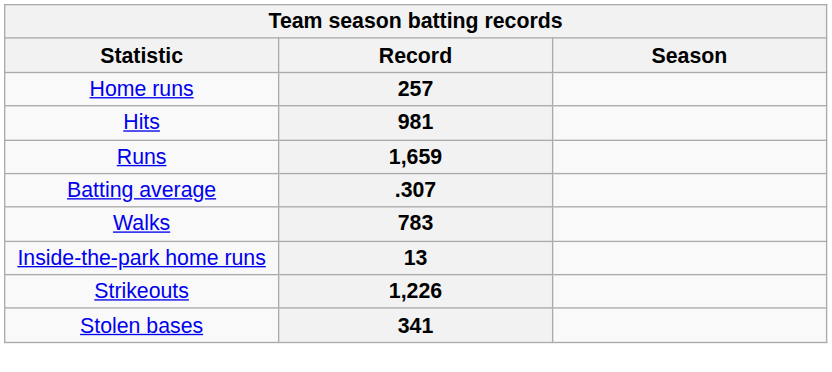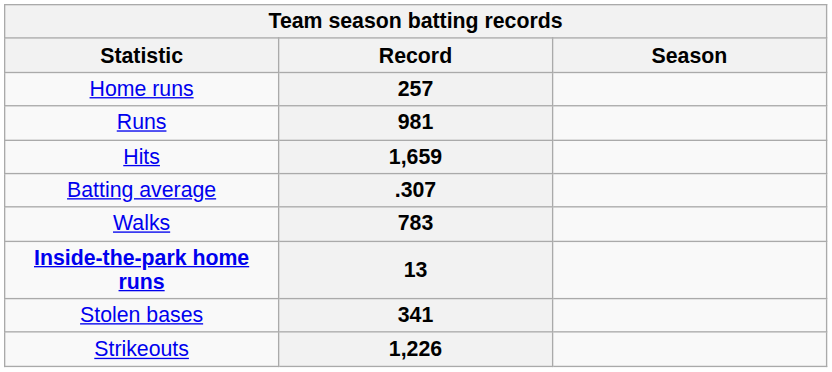(142, 122) Hits -> (142, 122) Runs
(142, 156) Runs -> (142, 156) Hits
(142, 257) normal -> (142, 269) bold
rows swapped: (415, 291) <-> (415, 325)
